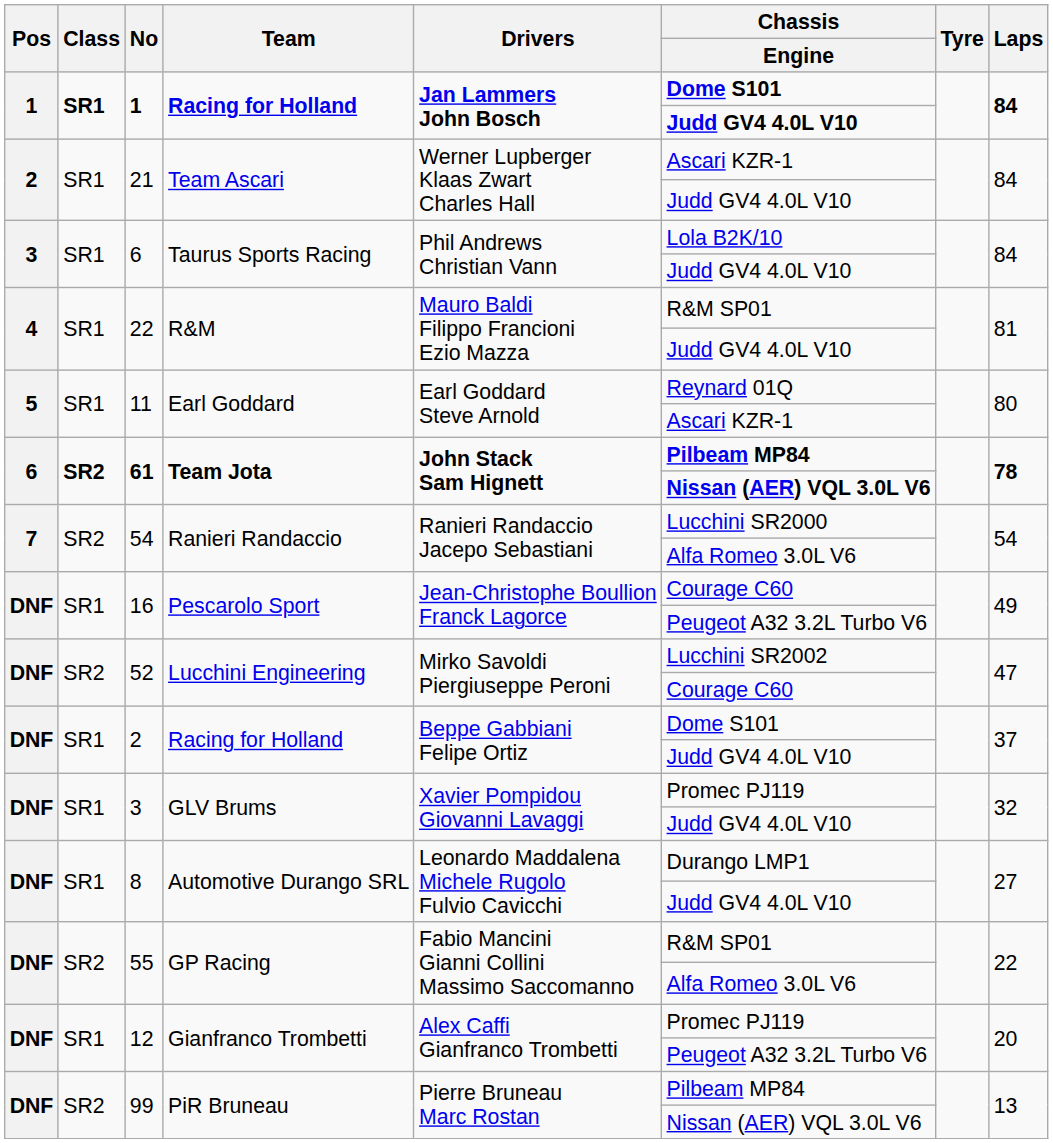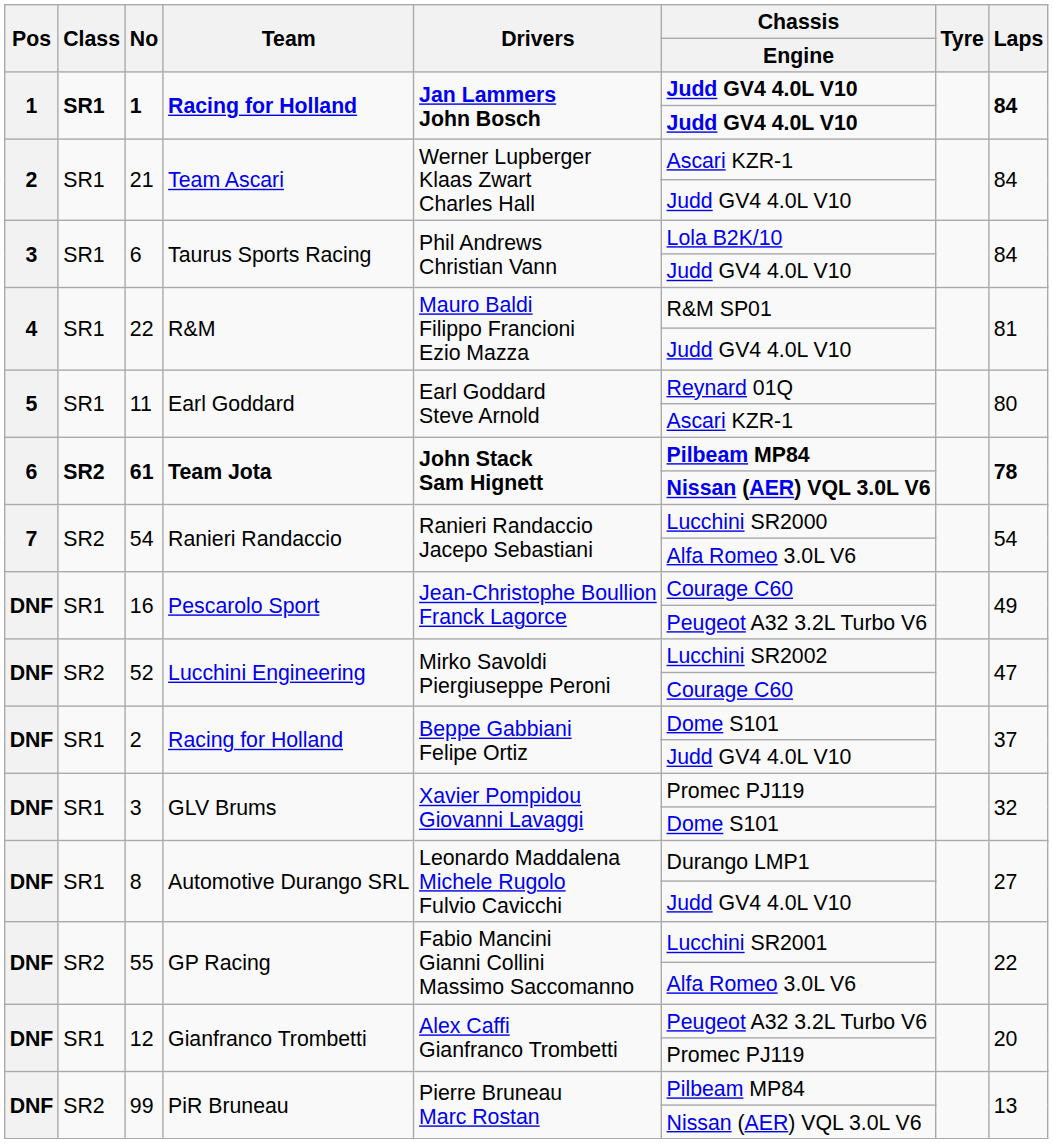(724, 89) Dome S101 -> (762, 89) Judd GV4 4.0L V10
(759, 824) Judd GV4 4.0L V10 -> (723, 824) Dome S101
(719, 943) R&M SP01 -> (747, 943) Lucchini SR2001
(736, 1021) Promec PJ119 -> (797, 1021) Peugeot A32 3.2L Turbo V6
(797, 1054) Peugeot A32 3.2L Turbo V6 -> (736, 1054) Promec PJ119
